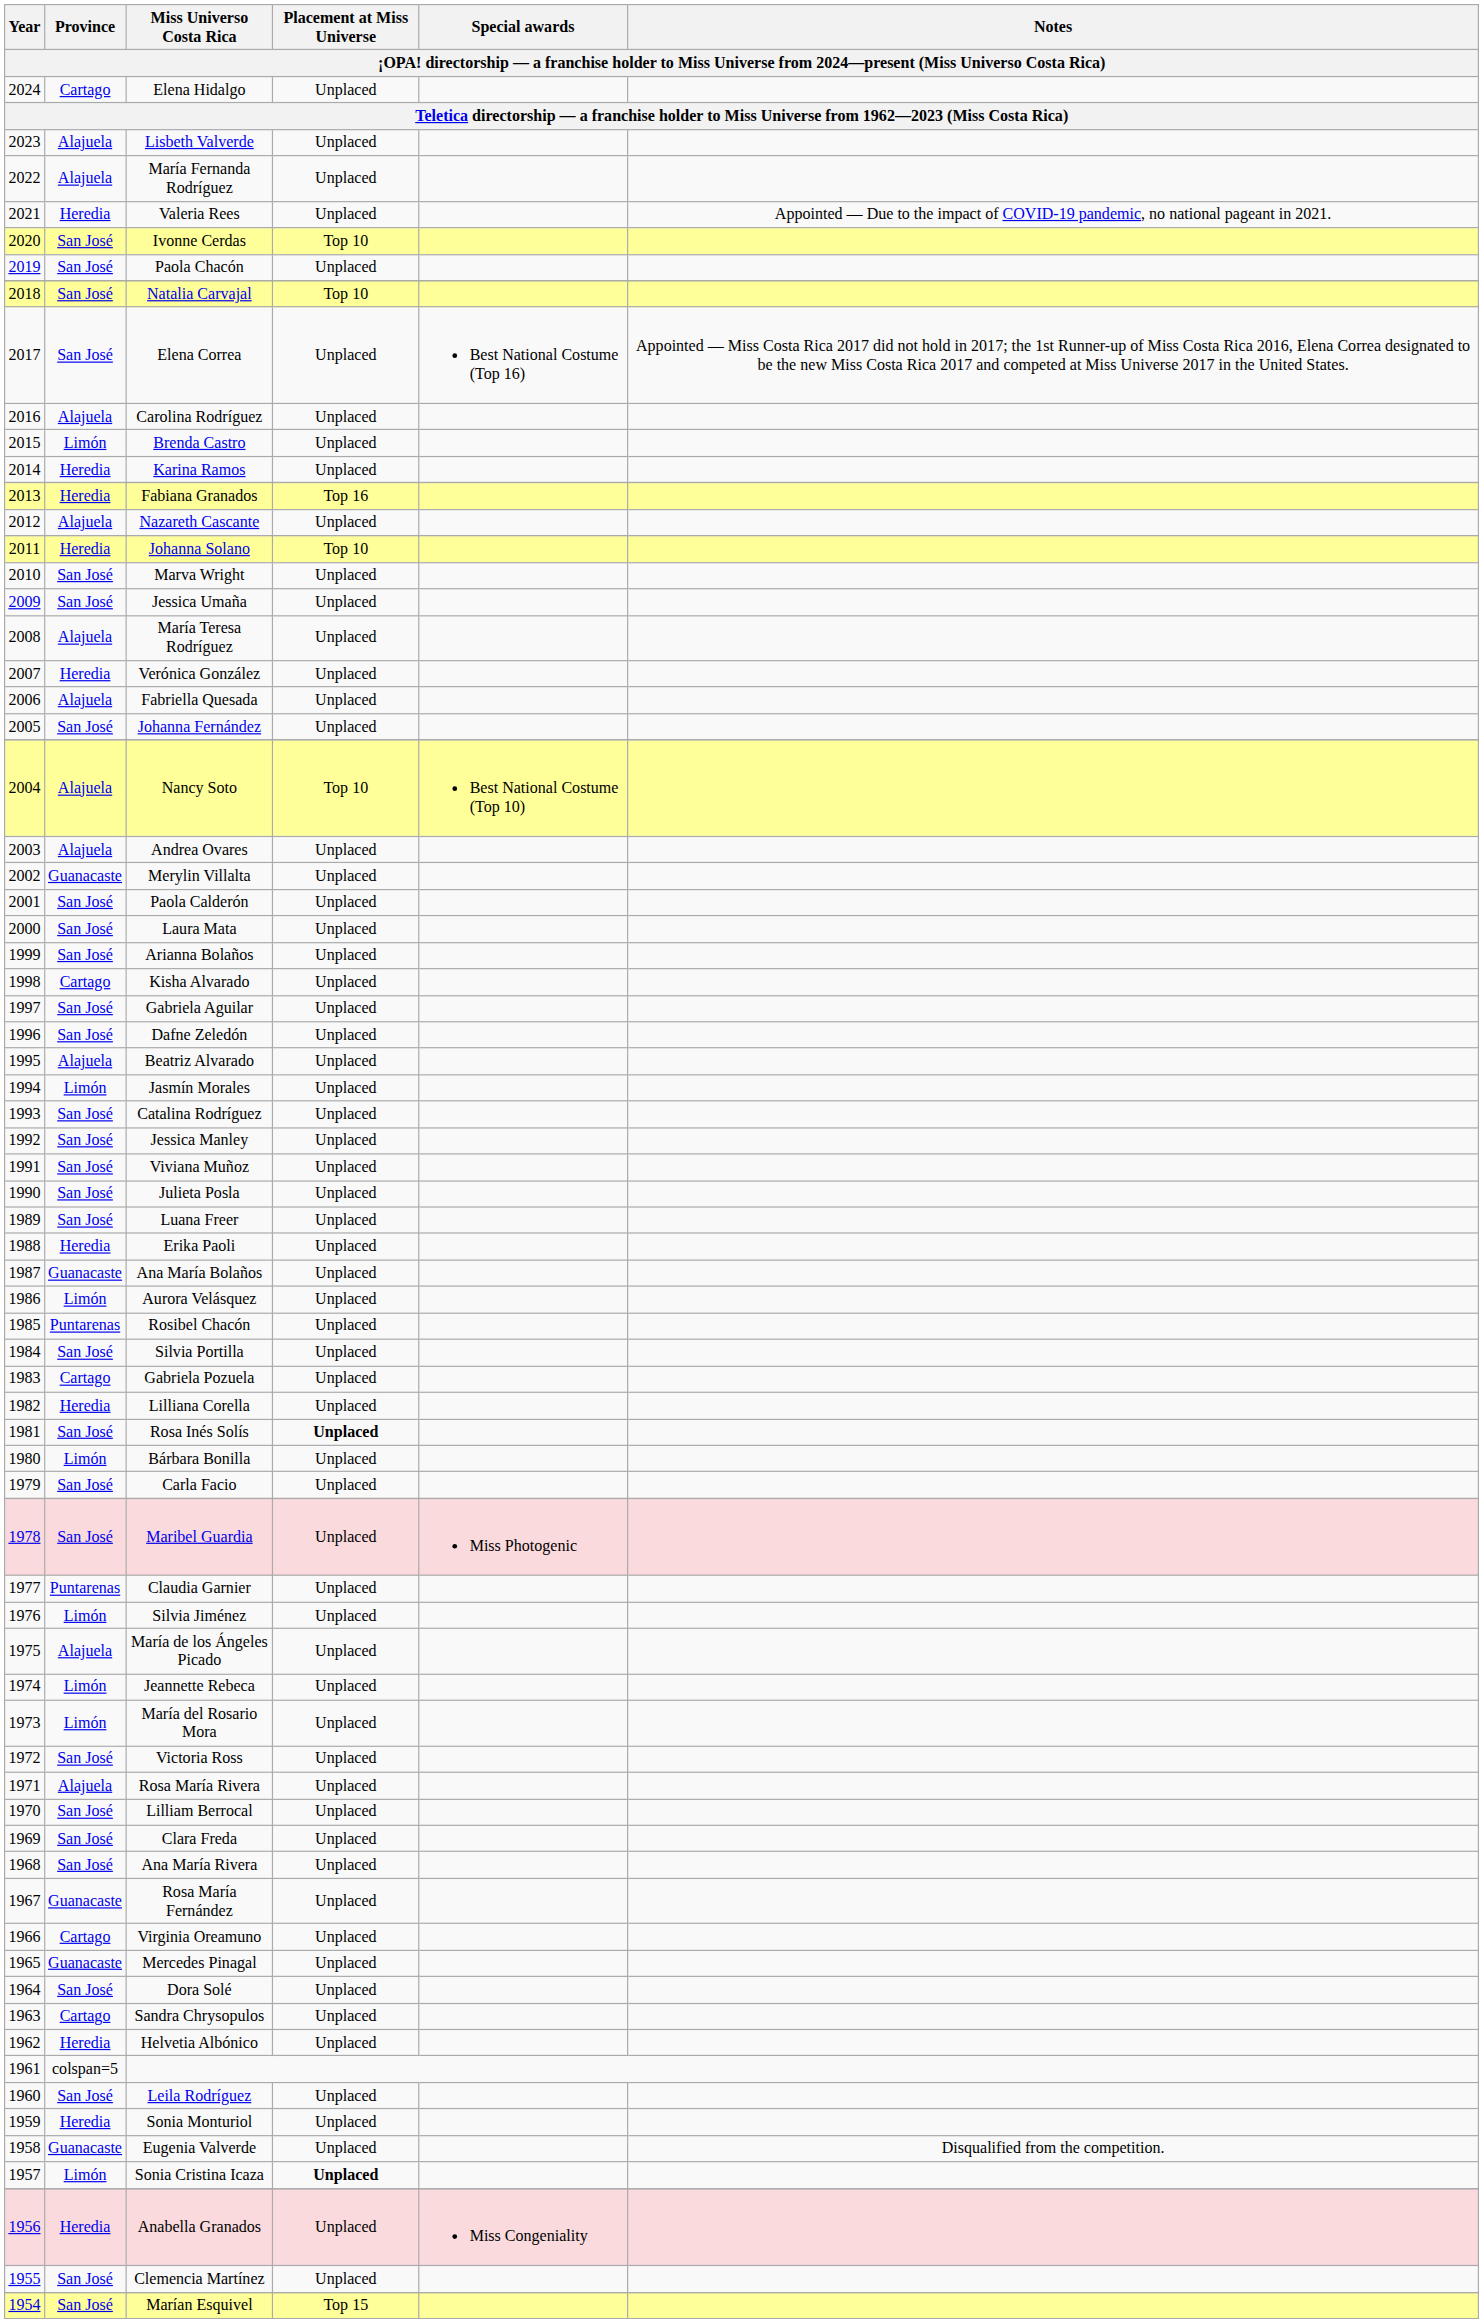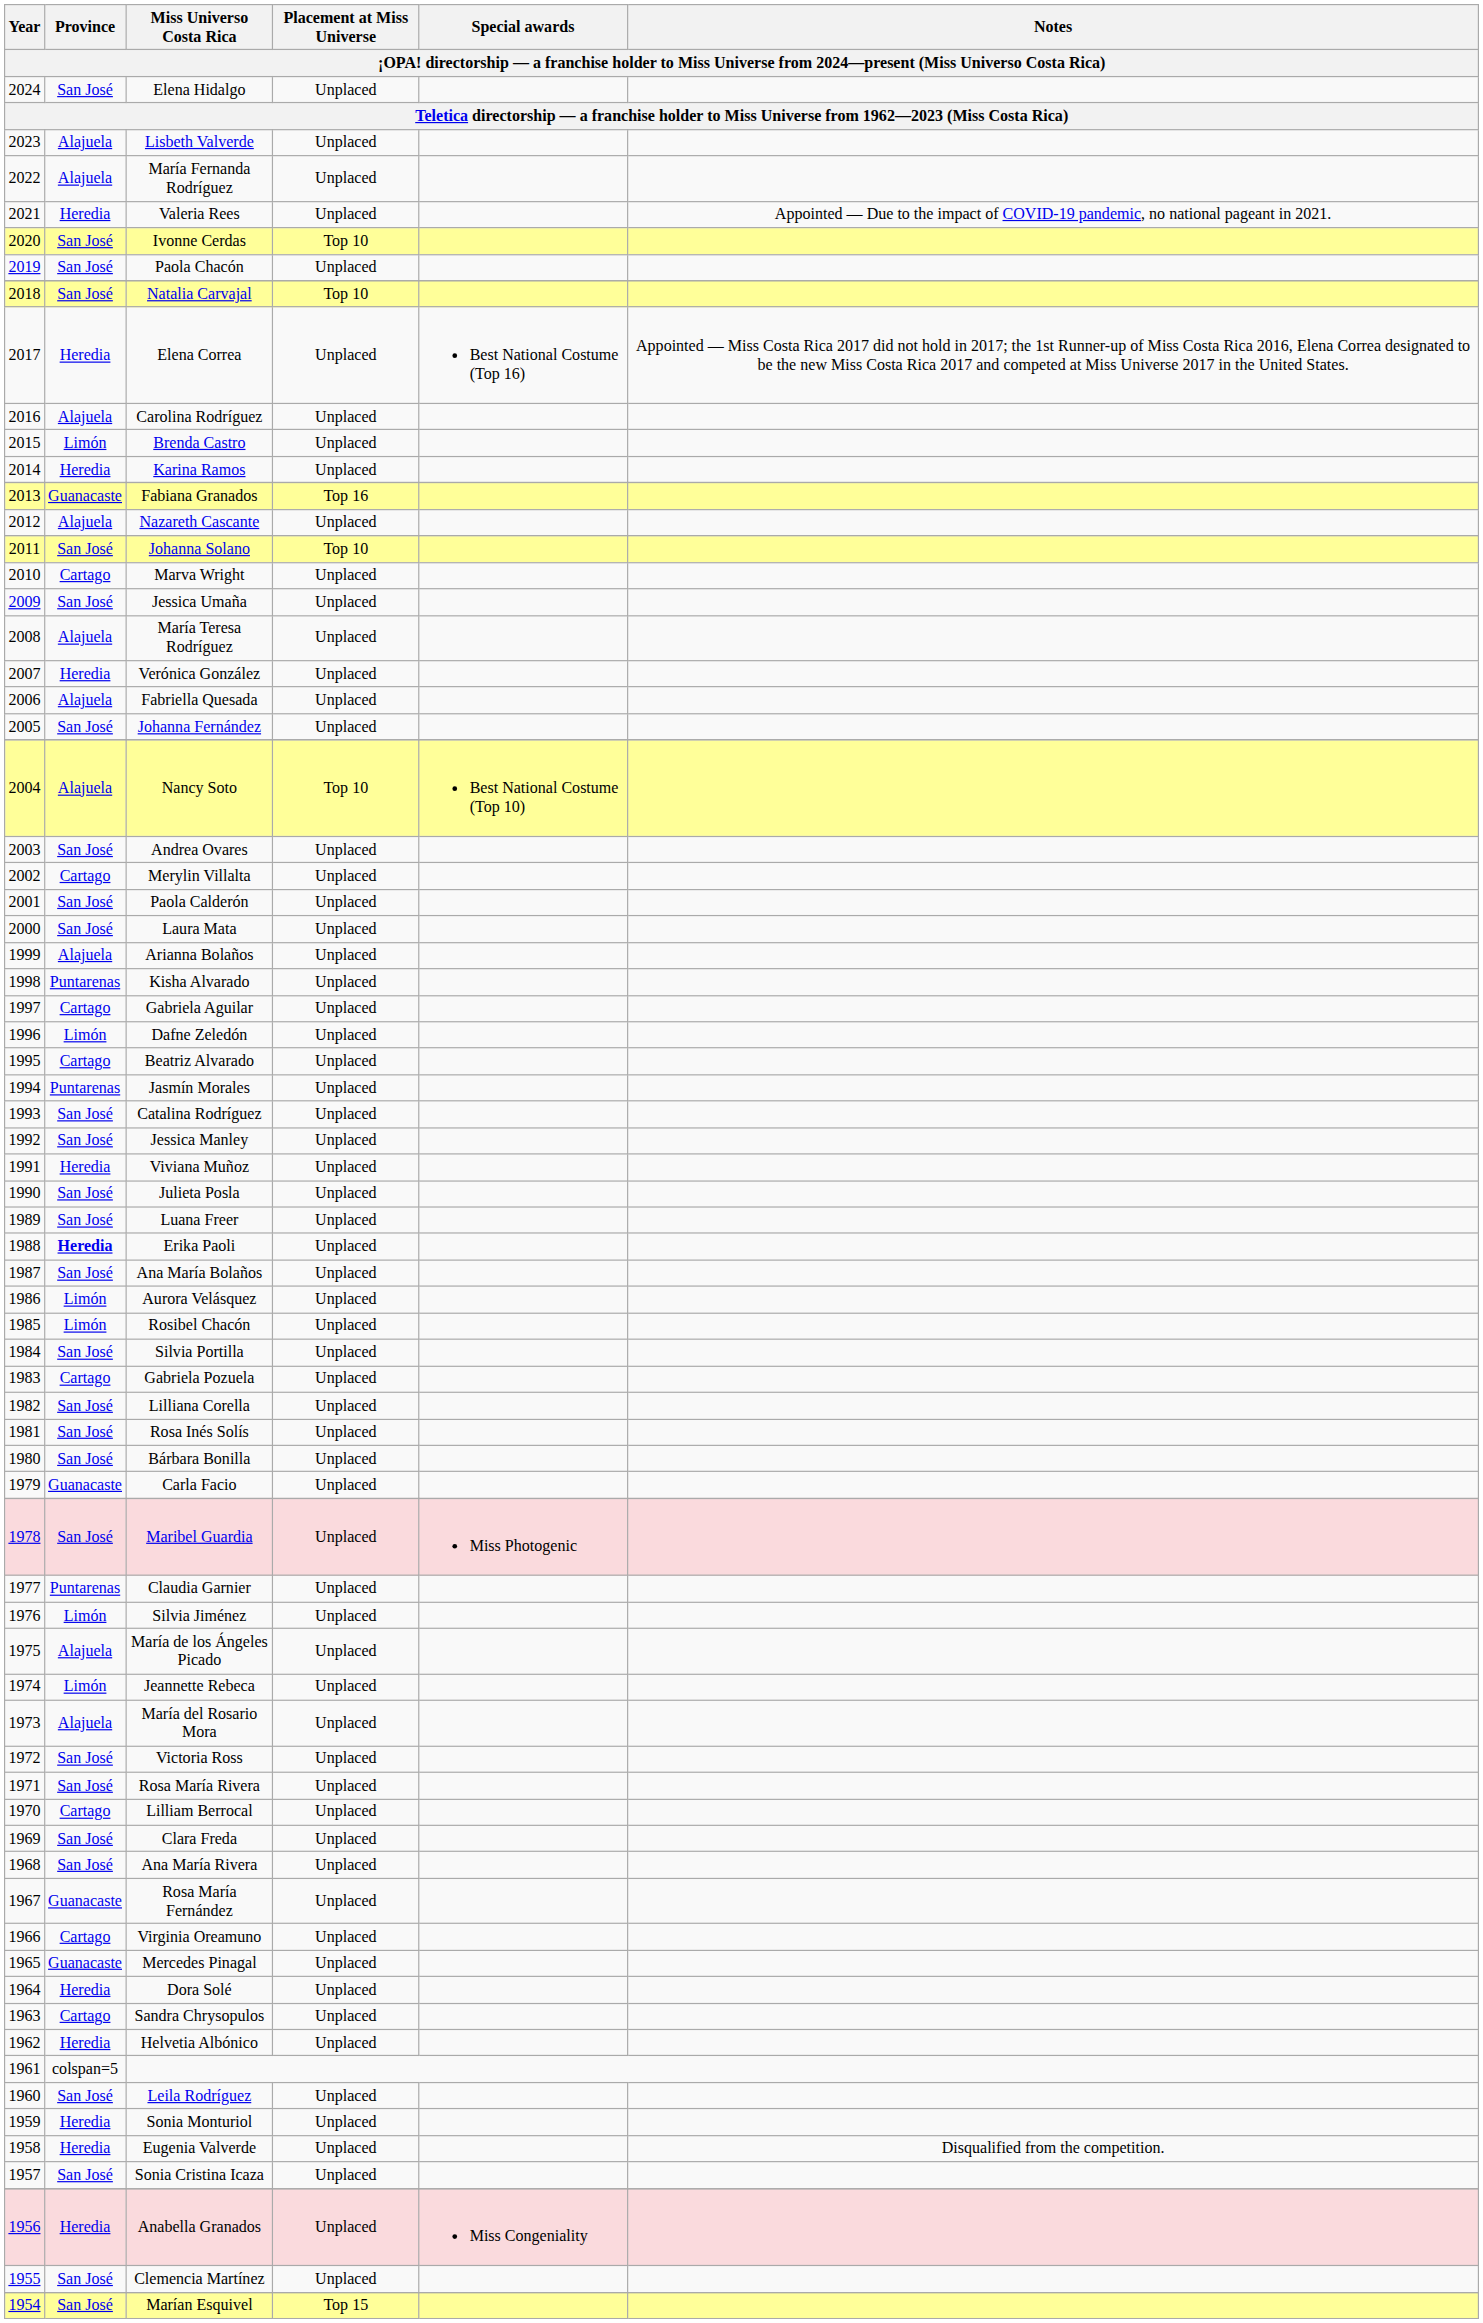(85, 89) Cartago -> (85, 89) San José
(85, 354) San José -> (85, 354) Heredia
(85, 495) Heredia -> (85, 495) Guanacaste
(85, 548) Heredia -> (85, 548) San José
(85, 575) San José -> (85, 575) Cartago
(85, 849) Alajuela -> (85, 849) San José
(85, 875) Guanacaste -> (85, 875) Cartago
(85, 954) San José -> (85, 954) Alajuela
(85, 981) Cartago -> (85, 981) Puntarenas
(85, 1007) San José -> (85, 1007) Cartago
(85, 1034) San José -> (85, 1034) Limón
(85, 1060) Alajuela -> (85, 1060) Cartago
(85, 1087) Limón -> (85, 1087) Puntarenas
(85, 1166) San José -> (85, 1166) Heredia
(85, 1246) normal -> (85, 1246) bold
(85, 1272) Guanacaste -> (85, 1272) San José
(85, 1325) Puntarenas -> (85, 1325) Limón
(85, 1405) Heredia -> (85, 1405) San José
(346, 1431) bold -> (346, 1431) normal
(85, 1458) Limón -> (85, 1458) San José
(85, 1484) San José -> (85, 1484) Guanacaste
(85, 1722) Limón -> (85, 1722) Alajuela
(85, 1785) Alajuela -> (85, 1785) San José
(85, 1811) San José -> (85, 1811) Cartago
(85, 1989) San José -> (85, 1989) Heredia
(85, 2148) Guanacaste -> (85, 2148) Heredia
(85, 2174) Limón -> (85, 2174) San José
(346, 2174) bold -> (346, 2174) normal
